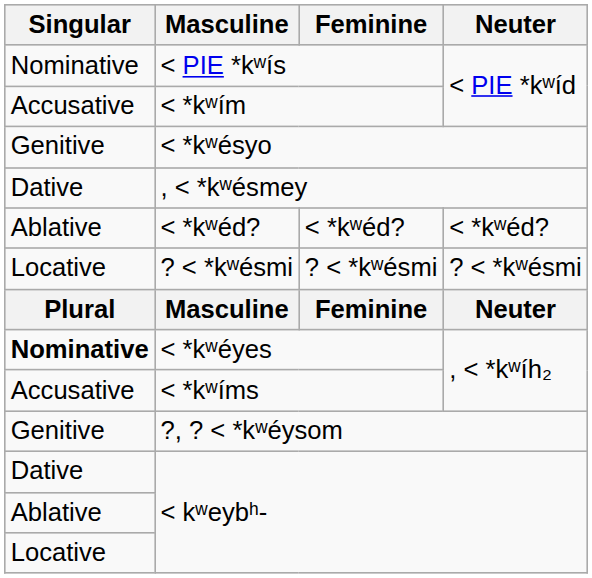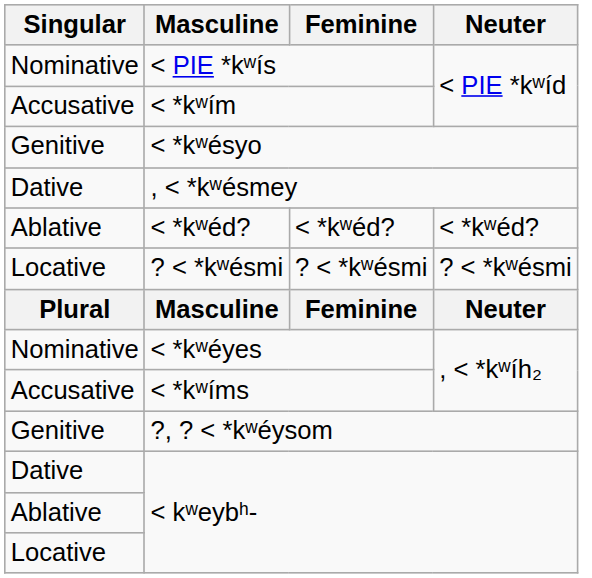(80, 349) bold -> (75, 349) normal
